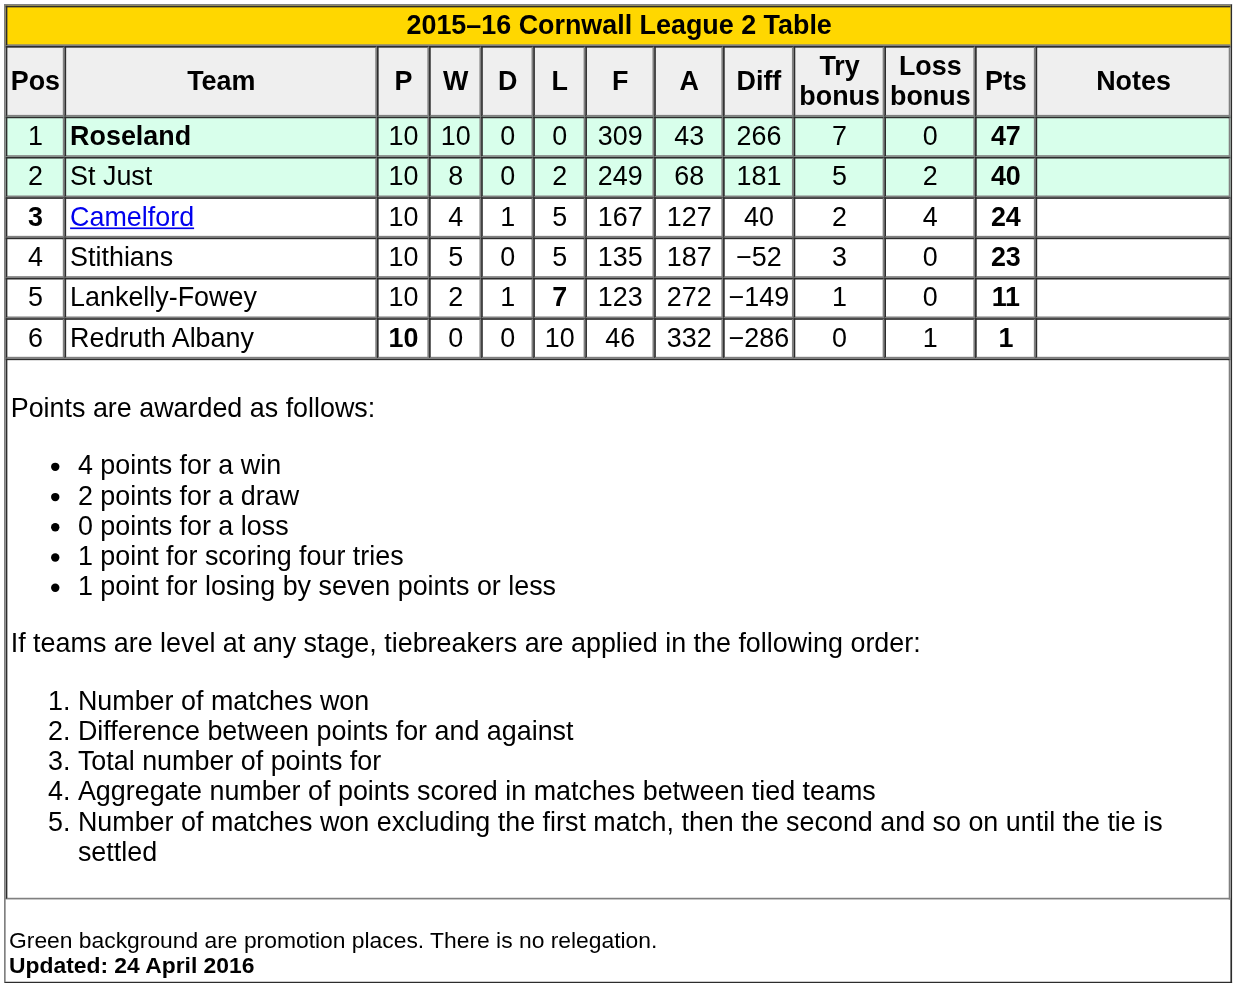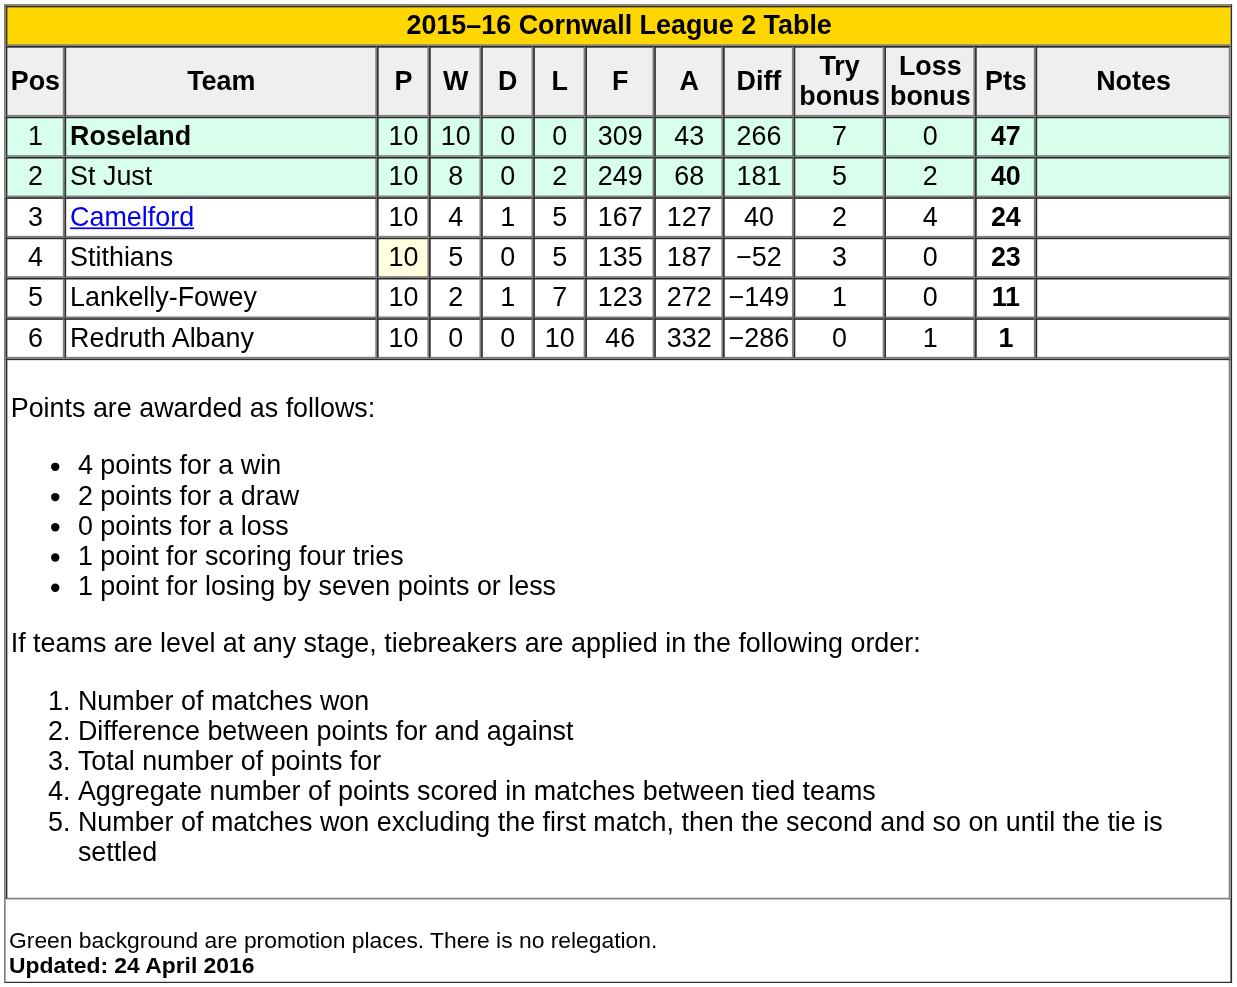(35, 217) bold -> (35, 217) normal
(404, 257) no background -> (404, 257) lightyellow background
(560, 297) bold -> (560, 297) normal
(404, 337) bold -> (404, 337) normal
